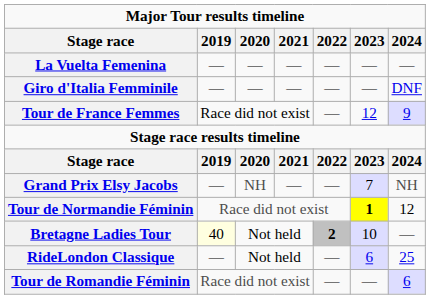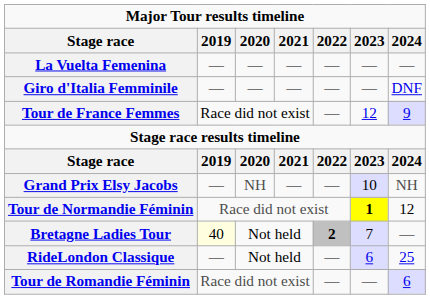(369, 185) 7 -> (369, 185) 10
(369, 233) 10 -> (369, 233) 7
